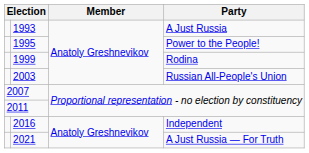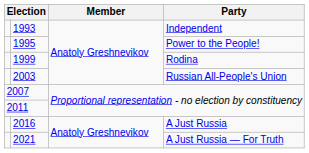(196, 28) A Just Russia -> (194, 28) Independent
(194, 124) Independent -> (196, 124) A Just Russia
